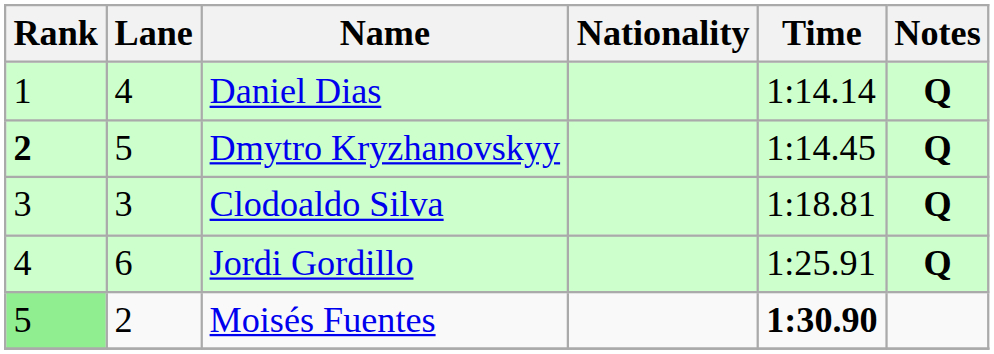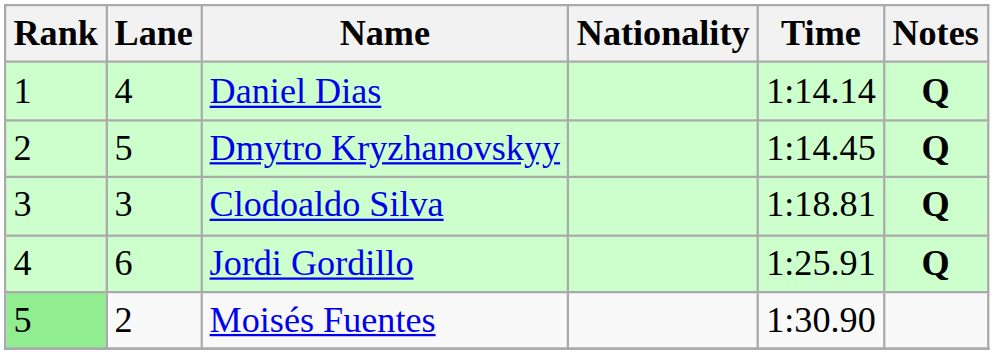(23, 147) bold -> (23, 147) normal
(822, 319) bold -> (821, 319) normal
